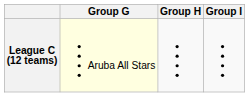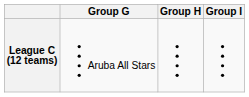(109, 60) lightyellow background -> (109, 60) no background
